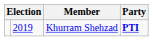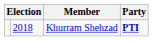(23, 28) 2019 -> (23, 28) 2018
